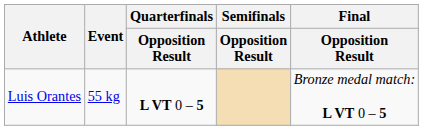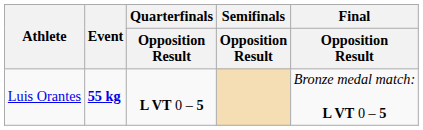(104, 97) normal -> (104, 97) bold
